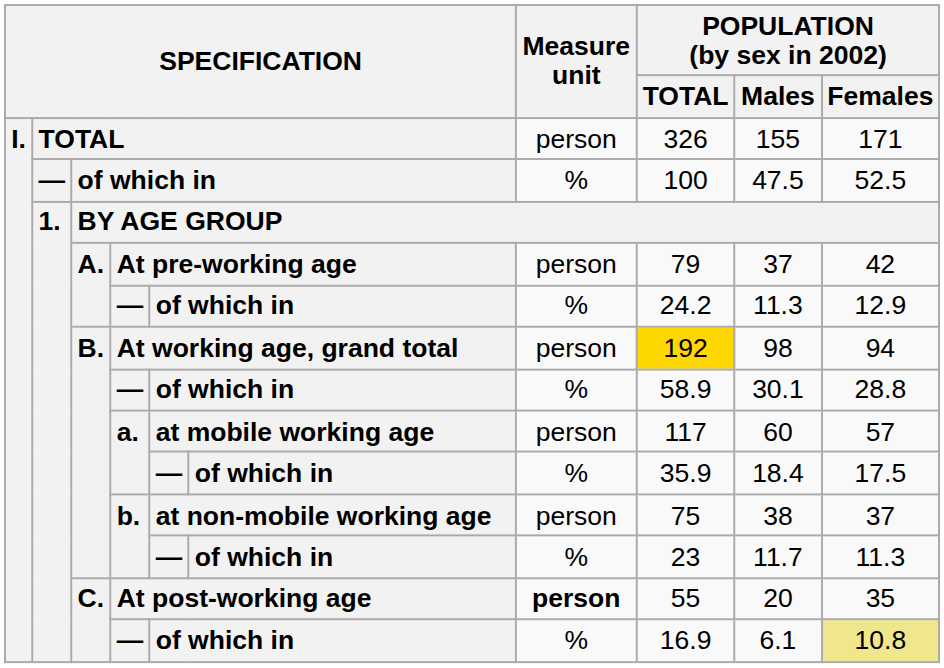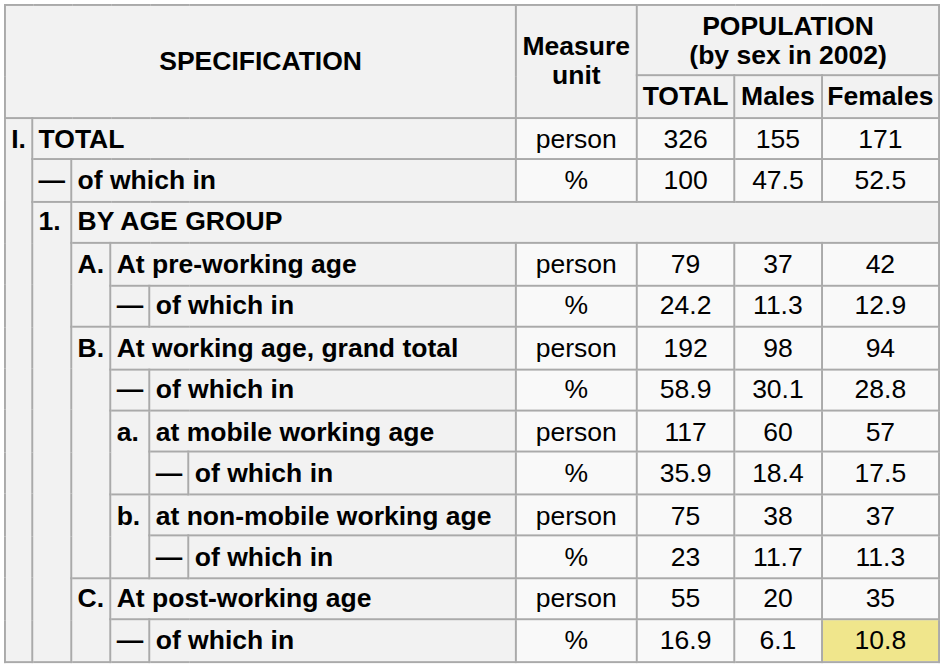(686, 347) gold background -> (686, 347) no background
(576, 598) bold -> (576, 598) normal
